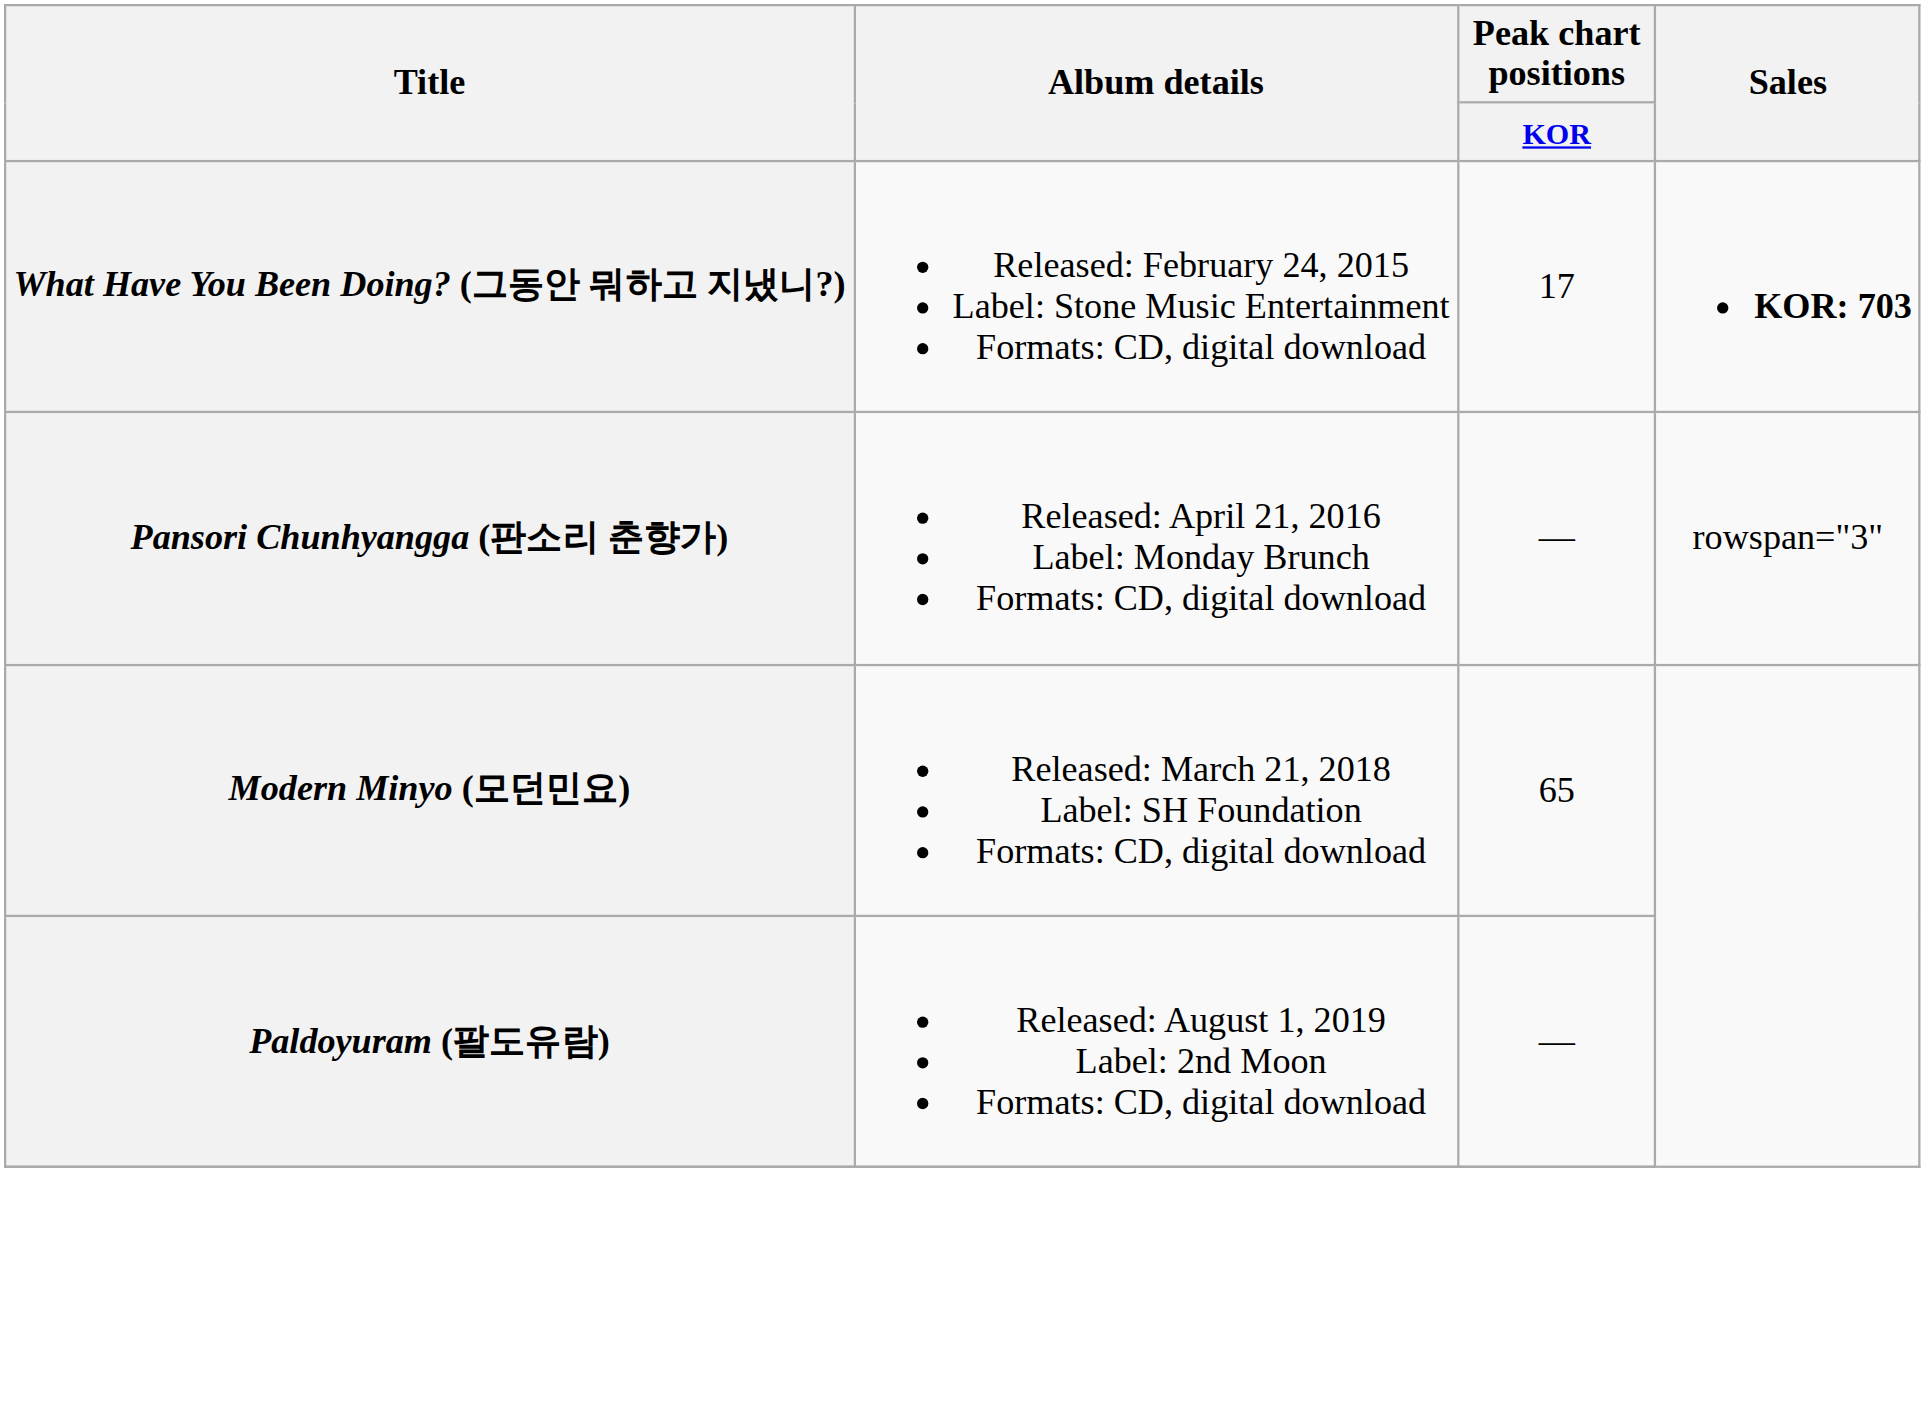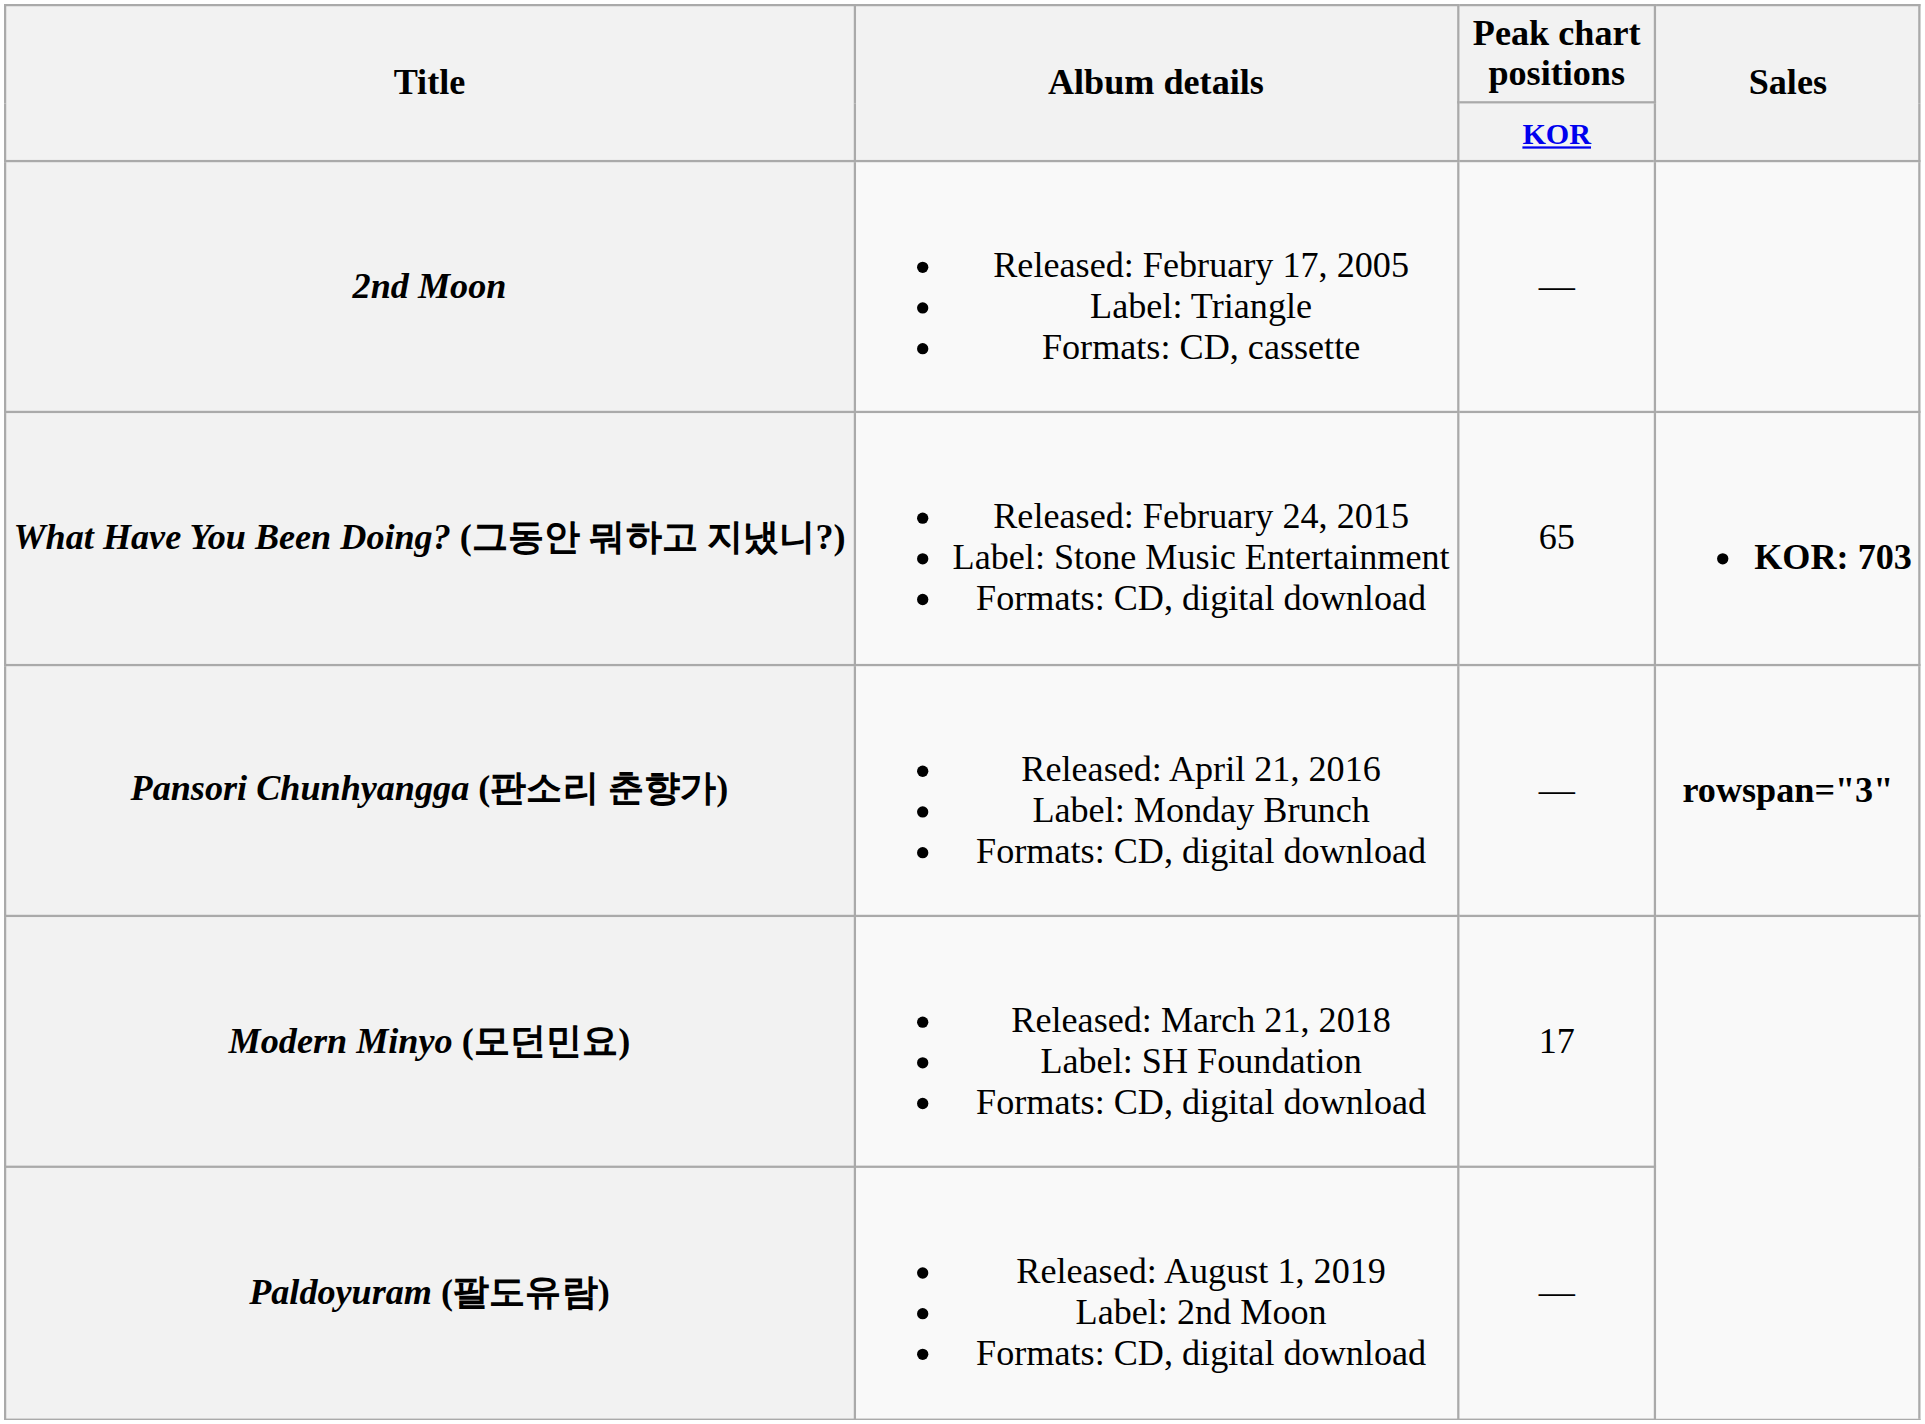+ row: (429, 285)
(1557, 285) 17 -> (1557, 537) 65
(1788, 537) normal -> (1788, 789) bold
(1557, 789) 65 -> (1557, 1040) 17
